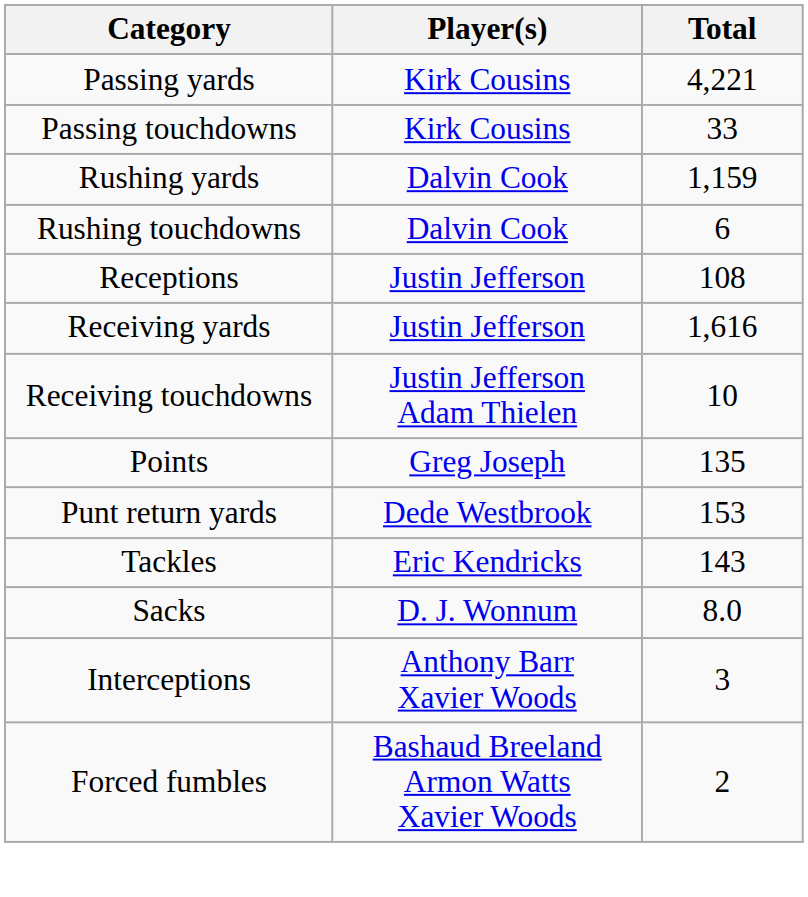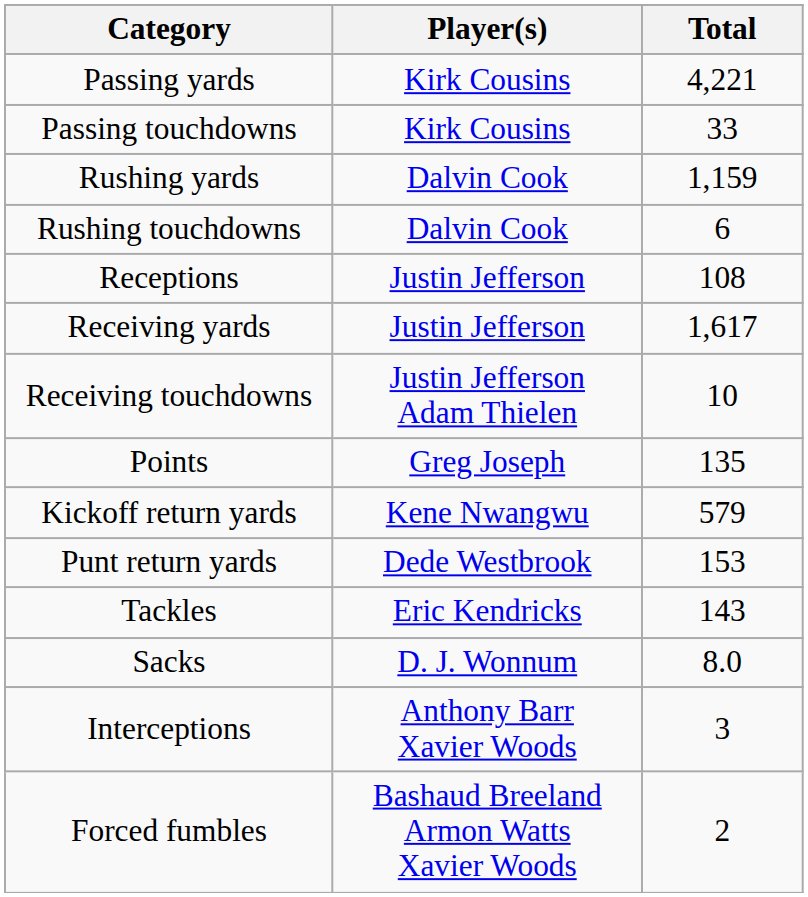(722, 327) 1,616 -> (722, 327) 1,617
+ row: (169, 512)
